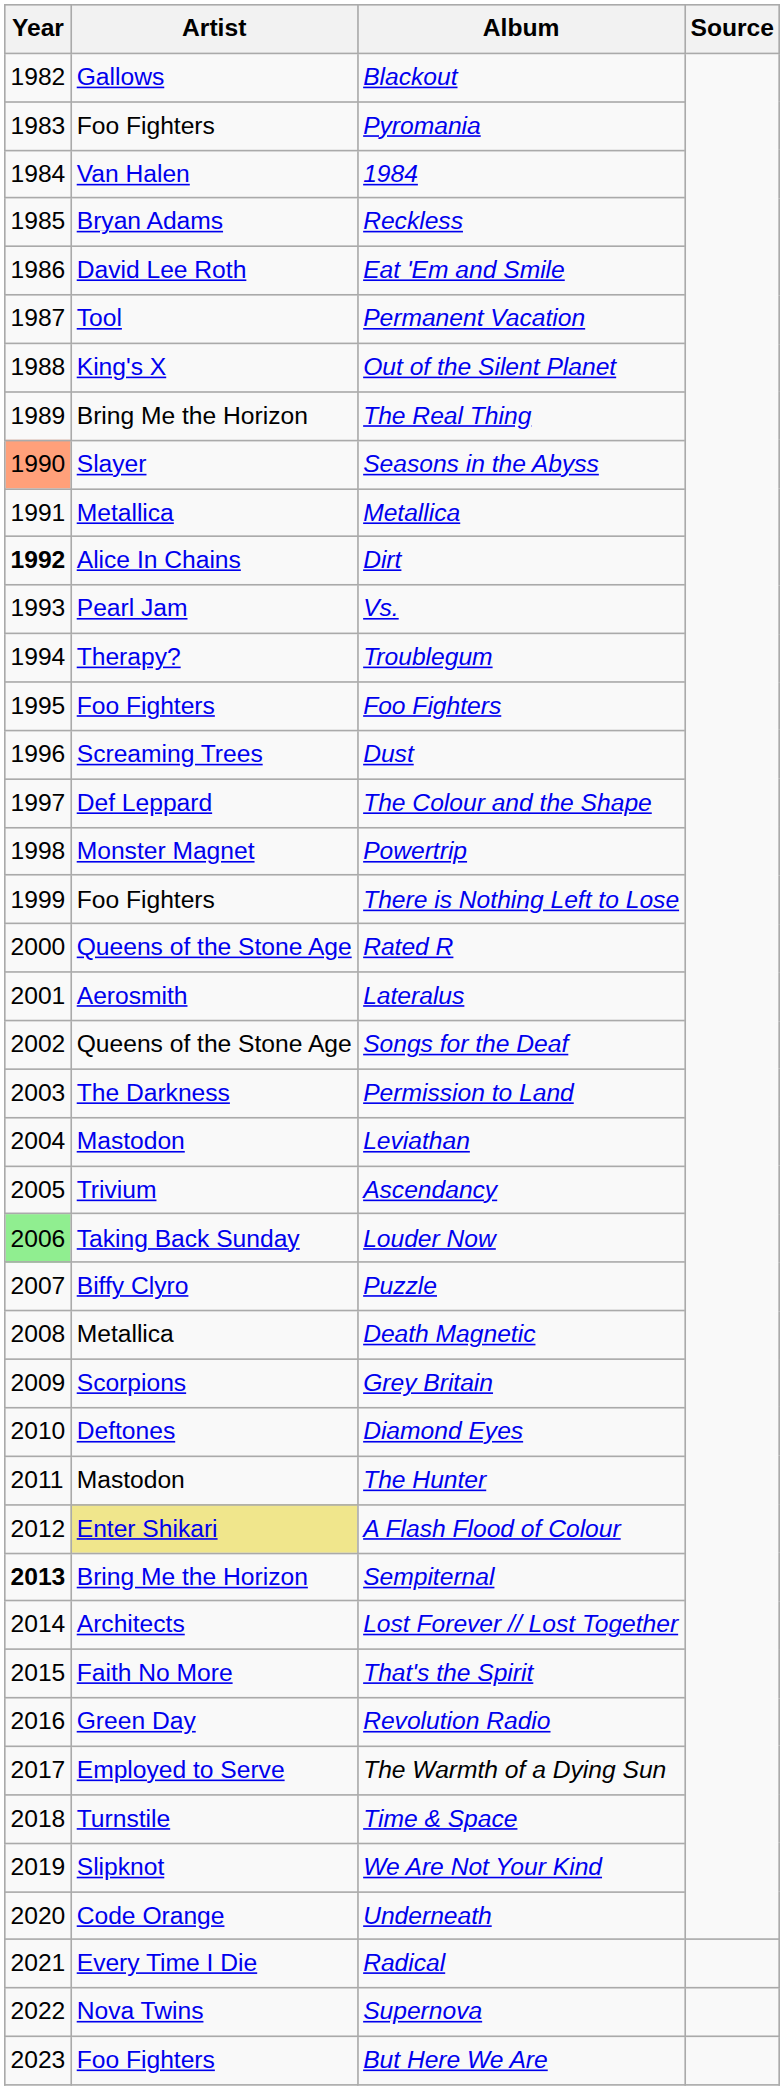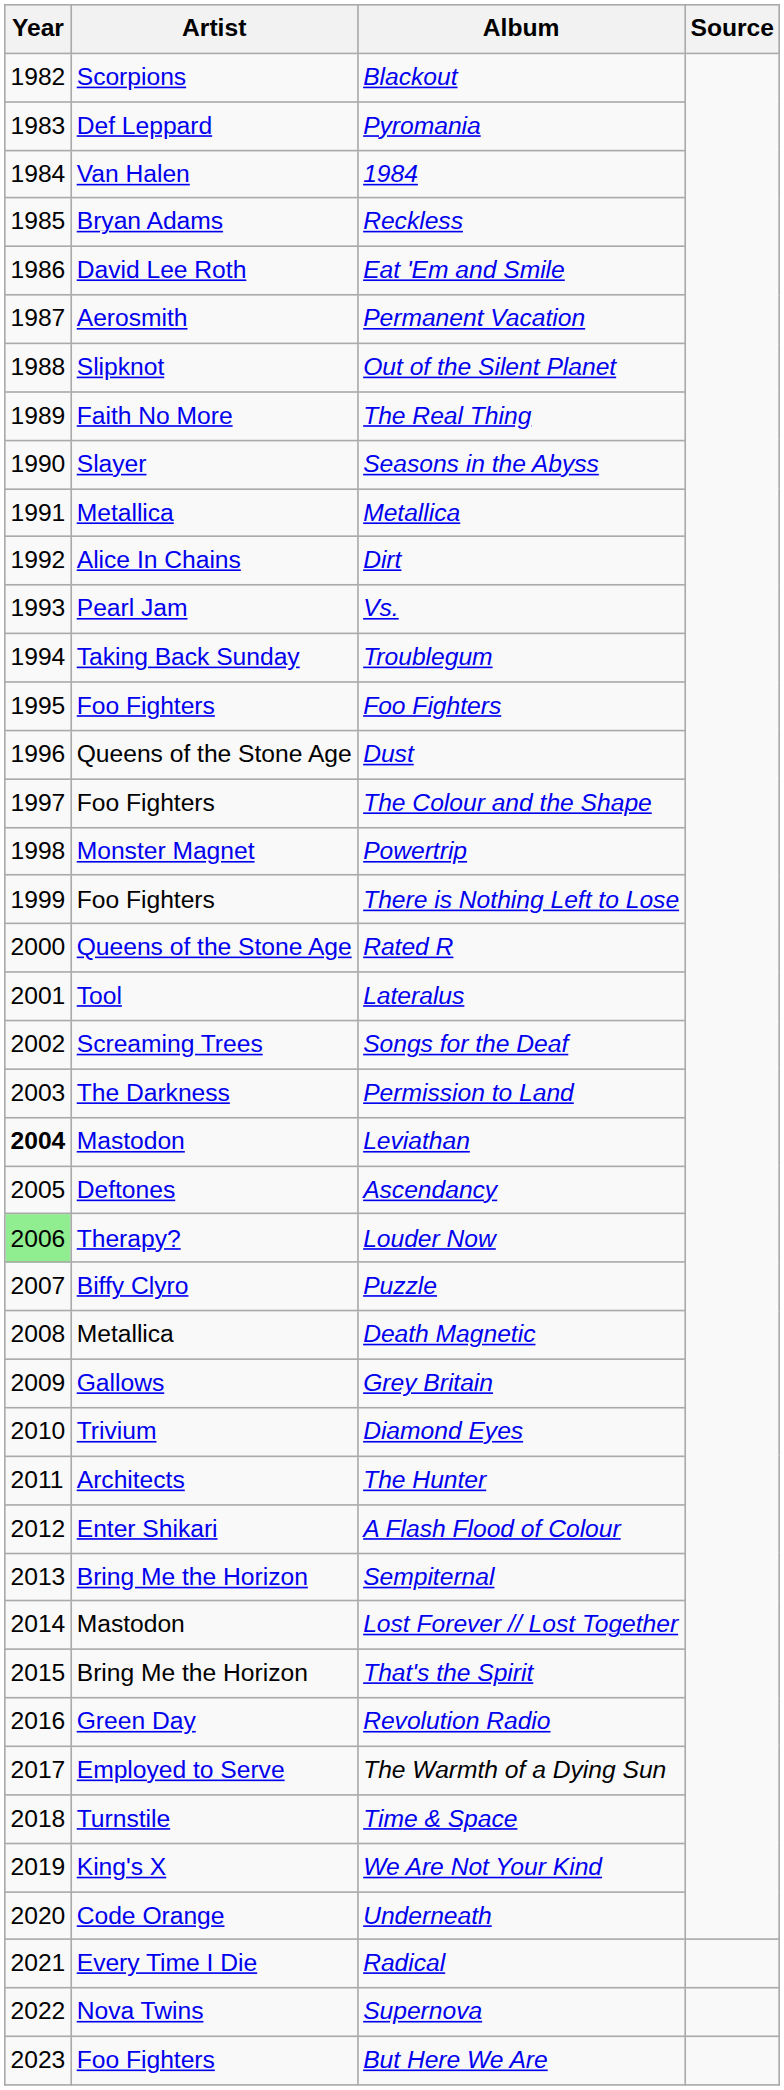(120, 76) Gallows -> (131, 76) Scorpions
(146, 124) Foo Fighters -> (144, 124) Def Leppard
(99, 318) Tool -> (132, 318) Aerosmith
(121, 366) King's X -> (121, 366) Slipknot
(192, 415) Bring Me the Horizon -> (155, 415) Faith No More
(38, 463) lightsalmon background -> (38, 463) no background
(38, 560) bold -> (38, 560) normal
(129, 657) Therapy? -> (188, 657) Taking Back Sunday
(170, 753) Screaming Trees -> (214, 753) Queens of the Stone Age
(144, 802) Def Leppard -> (146, 802) Foo Fighters
(132, 995) Aerosmith -> (99, 995) Tool
(214, 1044) Queens of the Stone Age -> (170, 1044) Screaming Trees
(38, 1140) normal -> (38, 1140) bold
(117, 1189) Trivium -> (126, 1189) Deftones
(188, 1237) Taking Back Sunday -> (129, 1237) Therapy?
(131, 1382) Scorpions -> (120, 1382) Gallows
(126, 1431) Deftones -> (117, 1431) Trivium
(131, 1479) Mastodon -> (131, 1479) Architects
(147, 1527) khaki background -> (147, 1527) no background
(38, 1576) bold -> (38, 1576) normal
(131, 1624) Architects -> (131, 1624) Mastodon
(155, 1672) Faith No More -> (192, 1672) Bring Me the Horizon
(121, 1866) Slipknot -> (121, 1866) King's X
